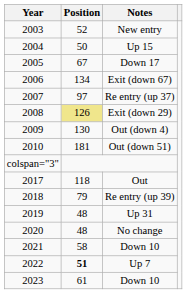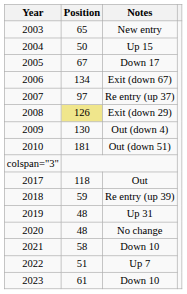(82, 29) 52 -> (82, 29) 65
(82, 197) 79 -> (82, 197) 59
(82, 264) bold -> (82, 264) normal
